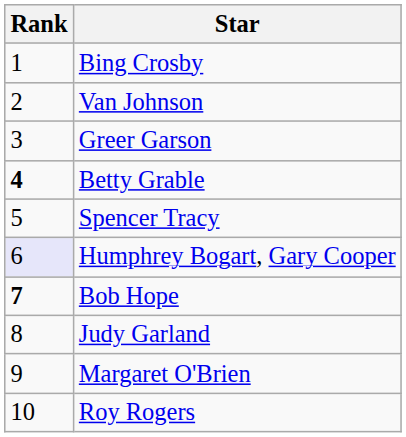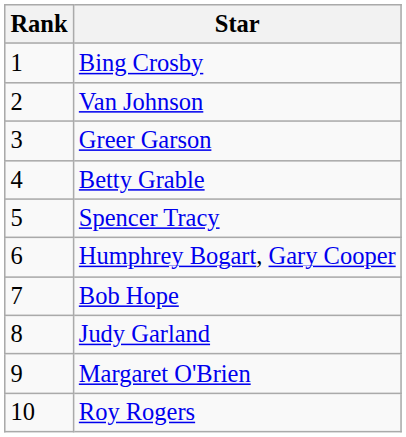(17, 179) bold -> (17, 179) normal
(17, 256) lavender background -> (17, 256) no background
(17, 295) bold -> (17, 295) normal
